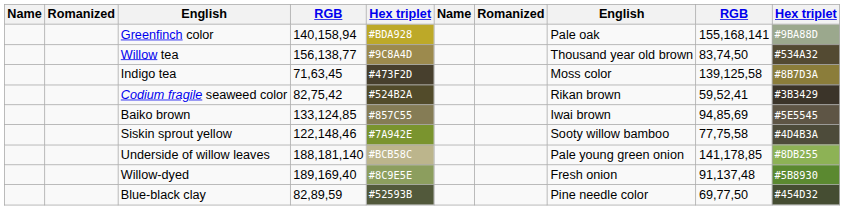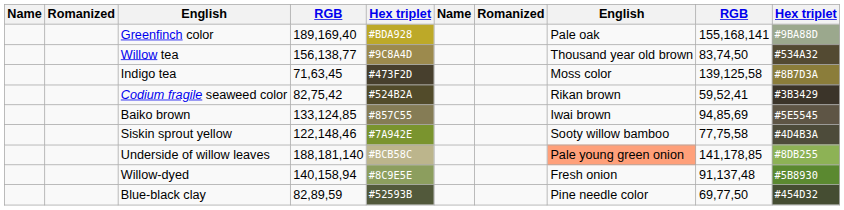(325, 34) 140,158,94 -> (325, 34) 189,169,40
(617, 154) no background -> (617, 154) lightsalmon background
(325, 174) 189,169,40 -> (325, 174) 140,158,94
